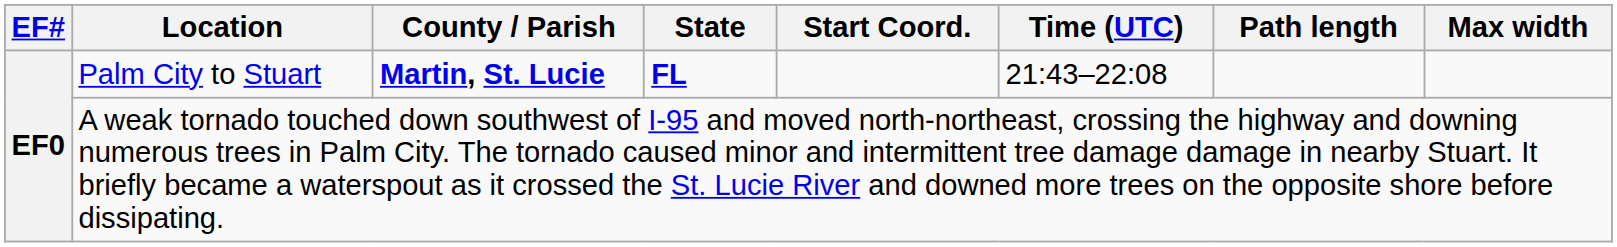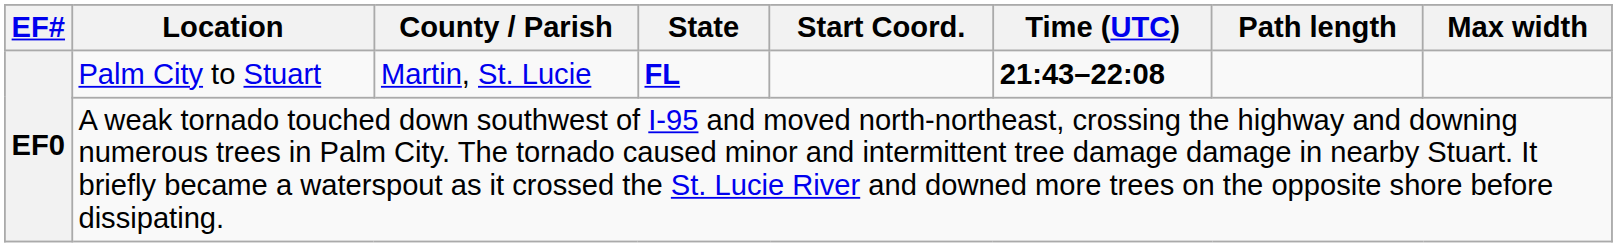(492, 73) bold -> (486, 73) normal
(1087, 73) normal -> (1082, 73) bold
